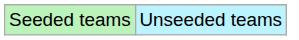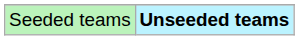(211, 20) normal -> (214, 20) bold
